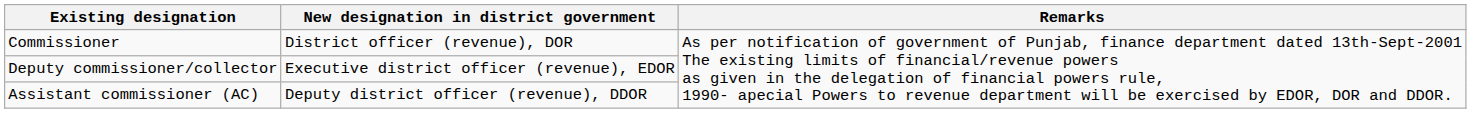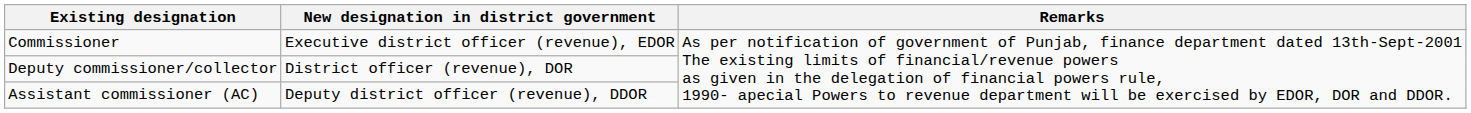(429, 43) District officer (revenue), DOR -> (480, 43) Executive district officer (revenue), EDOR
(480, 69) Executive district officer (revenue), EDOR -> (429, 69) District officer (revenue), DOR
